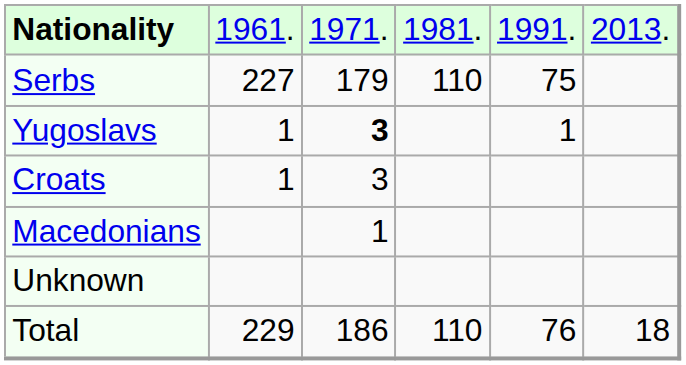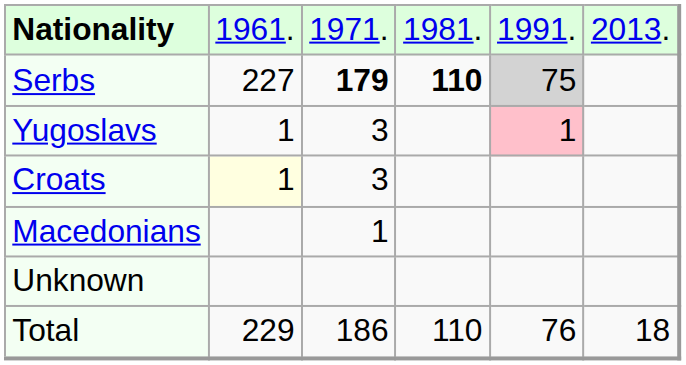(362, 79) normal -> (362, 79) bold
(457, 79) normal -> (457, 79) bold
(559, 79) no background -> (559, 79) lightgrey background
(380, 130) bold -> (380, 130) normal
(567, 130) no background -> (567, 130) pink background
(286, 180) no background -> (286, 180) lightyellow background
